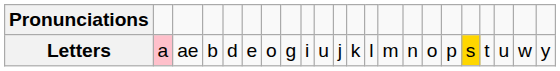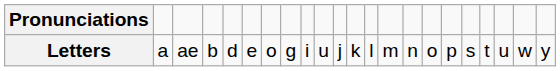(163, 50) pink background -> (163, 50) no background
(471, 50) gold background -> (471, 50) no background
